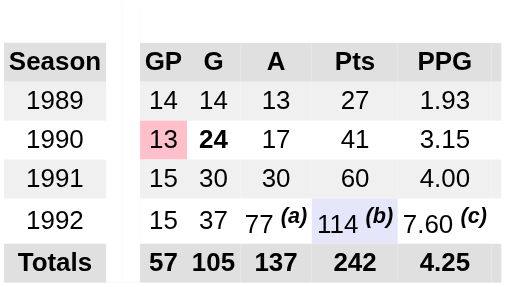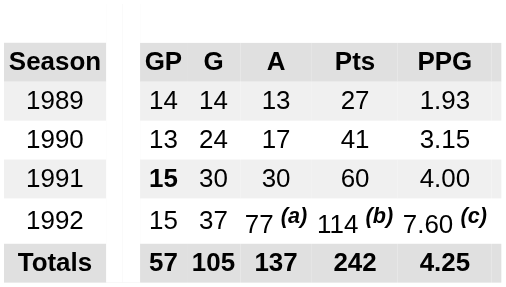(163, 139) pink background -> (163, 139) no background
(213, 139) bold -> (213, 139) normal
(163, 178) normal -> (163, 178) bold
(355, 221) lavender background -> (355, 221) no background
